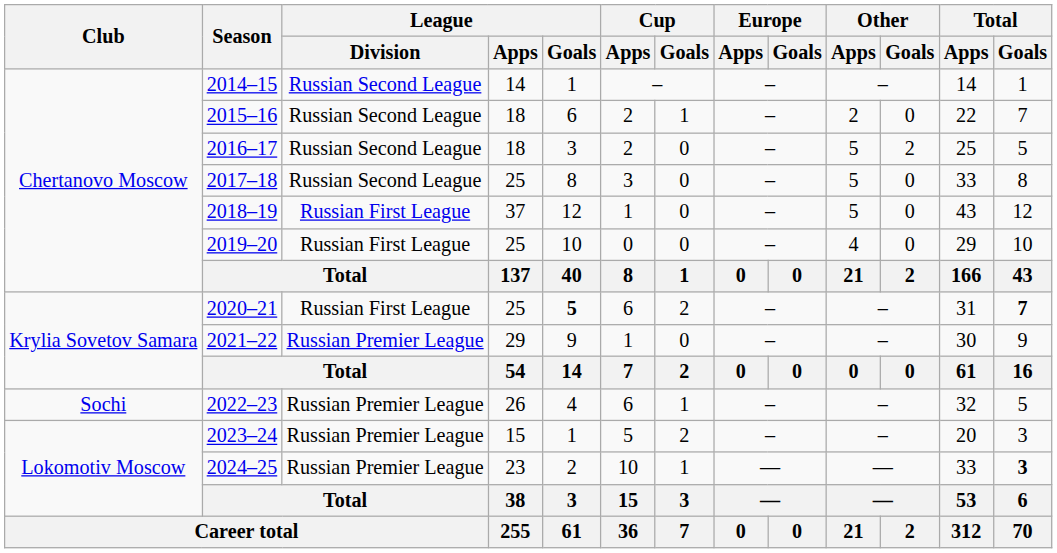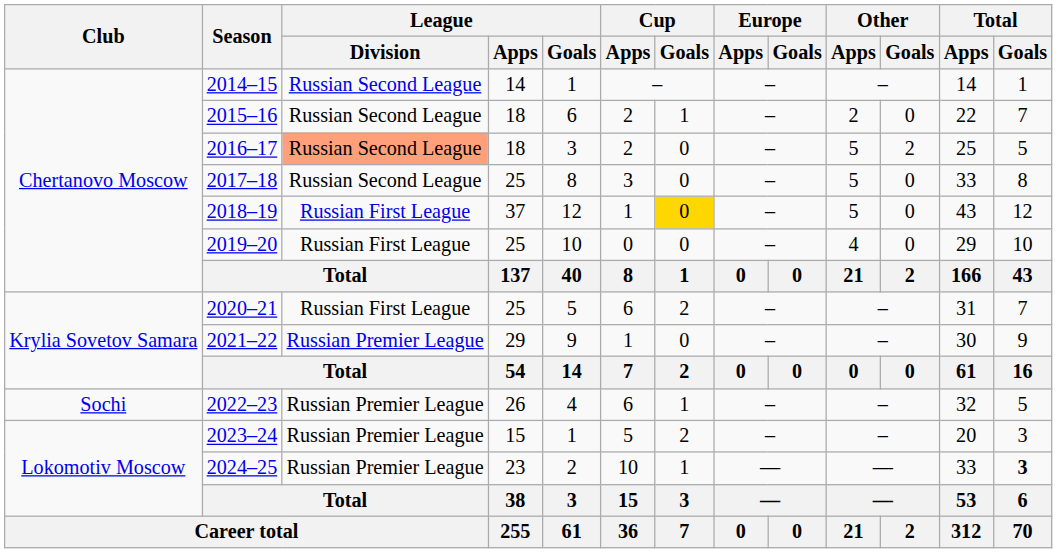(385, 148) no background -> (385, 148) lightsalmon background
(684, 212) no background -> (684, 212) gold background
(572, 308) bold -> (572, 308) normal
(1023, 308) bold -> (1023, 308) normal
